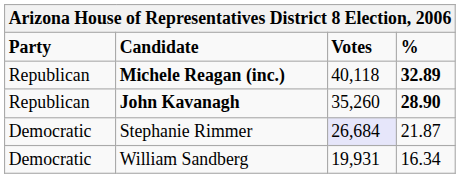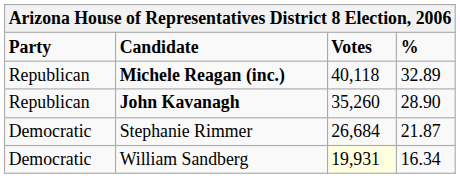(421, 74) bold -> (421, 74) normal
(421, 103) bold -> (421, 103) normal
(356, 131) lavender background -> (356, 131) no background
(356, 159) no background -> (356, 159) lightyellow background
